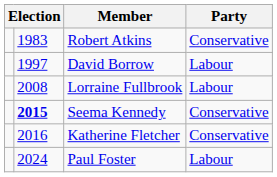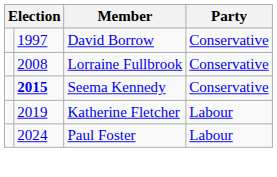- row: (110, 40)
(211, 64) Labour -> (229, 40) Conservative
(211, 87) Labour -> (229, 64) Conservative
(32, 135) 2016 -> (32, 111) 2019
(229, 135) Conservative -> (211, 111) Labour
